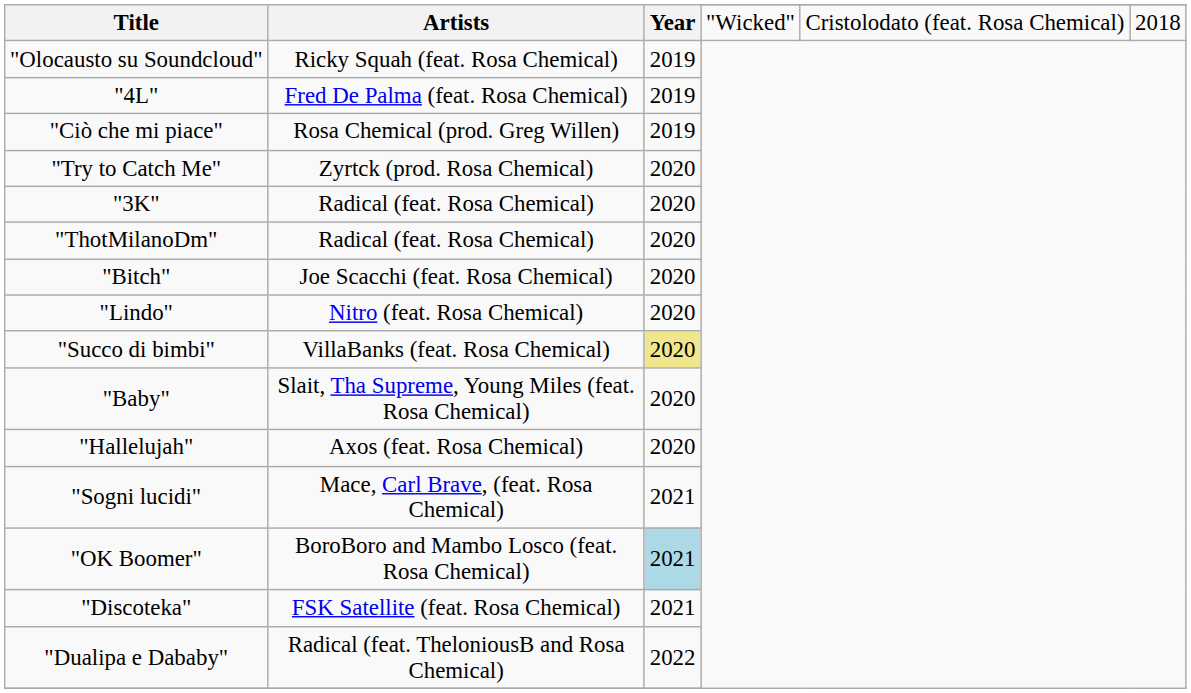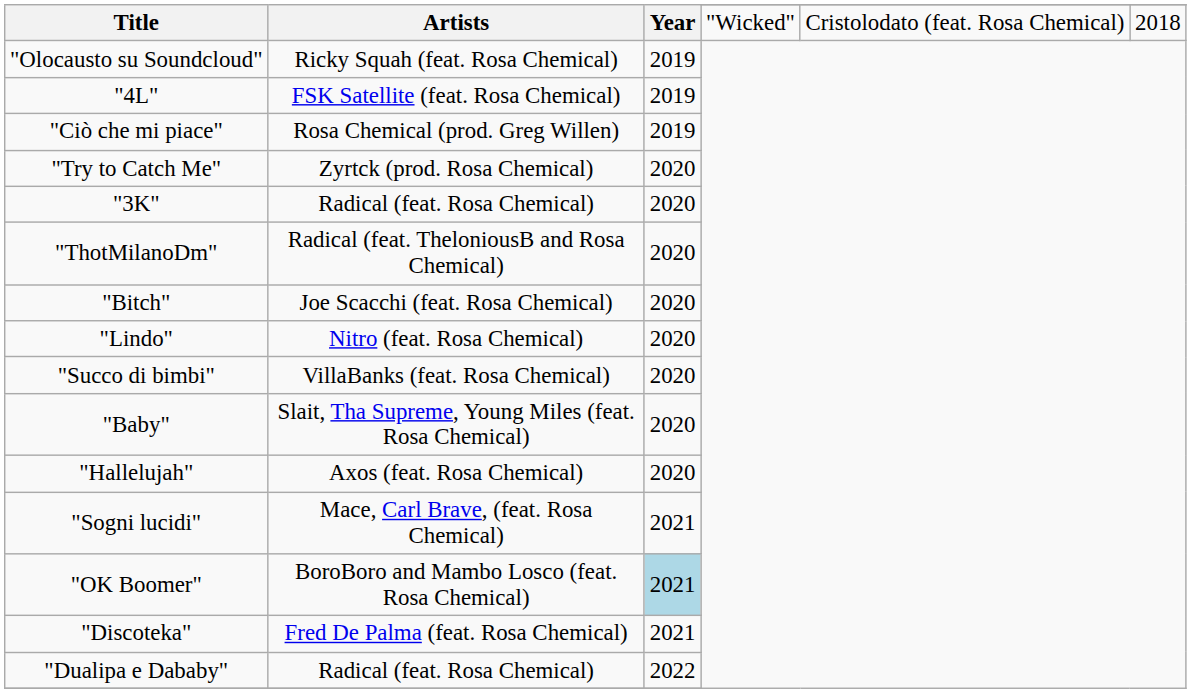(456, 95) Fred De Palma (feat. Rosa Chemical) -> (456, 95) FSK Satellite (feat. Rosa Chemical)
(456, 240) Radical (feat. Rosa Chemical) -> (456, 253) Radical (feat. TheloniousB and Rosa Chemical)
(673, 349) khaki background -> (673, 374) no background
(456, 607) FSK Satellite (feat. Rosa Chemical) -> (456, 633) Fred De Palma (feat. Rosa Chemical)
(456, 657) Radical (feat. TheloniousB and Rosa Chemical) -> (456, 669) Radical (feat. Rosa Chemical)
